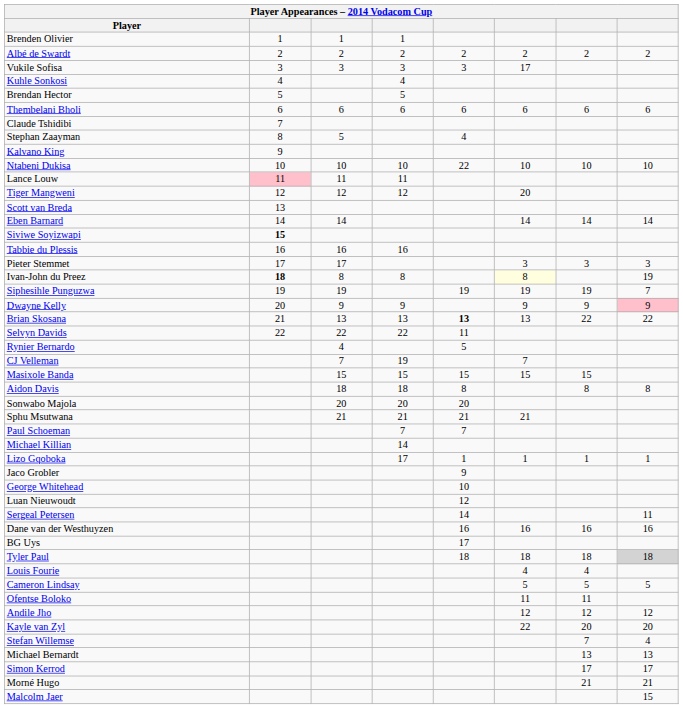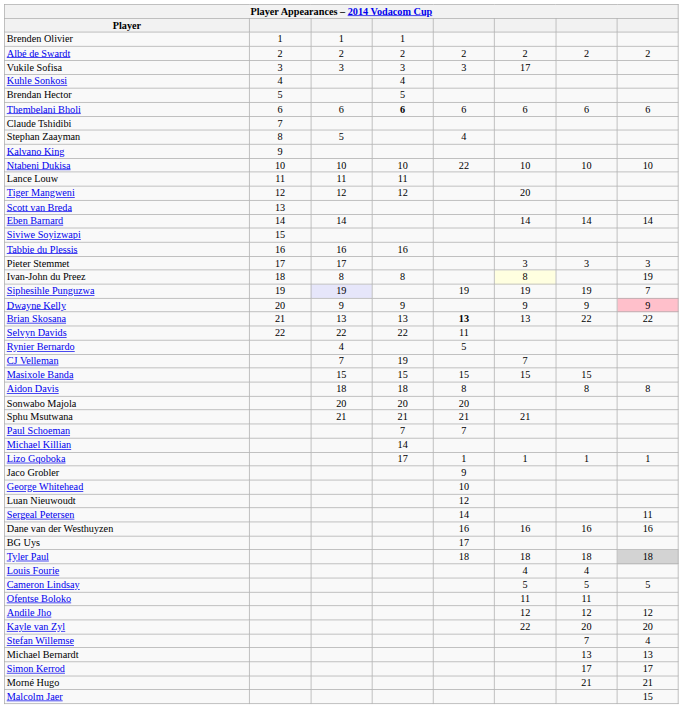(403, 109) normal -> (403, 109) bold
(280, 179) pink background -> (280, 179) no background
(280, 235) bold -> (280, 235) normal
(280, 277) bold -> (280, 277) normal
(341, 291) no background -> (341, 291) lavender background
